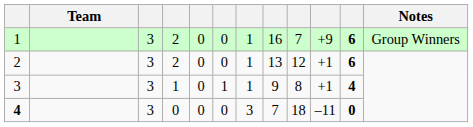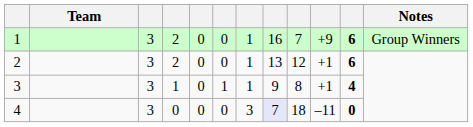(17, 109) bold -> (17, 109) normal
(275, 109) no background -> (275, 109) lavender background
